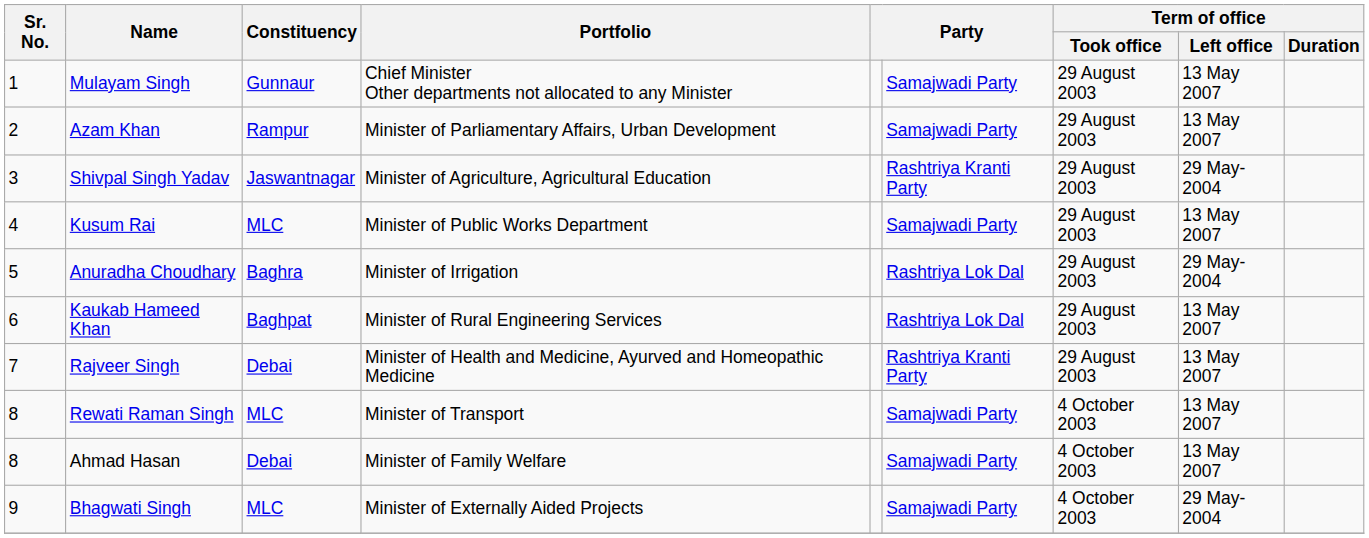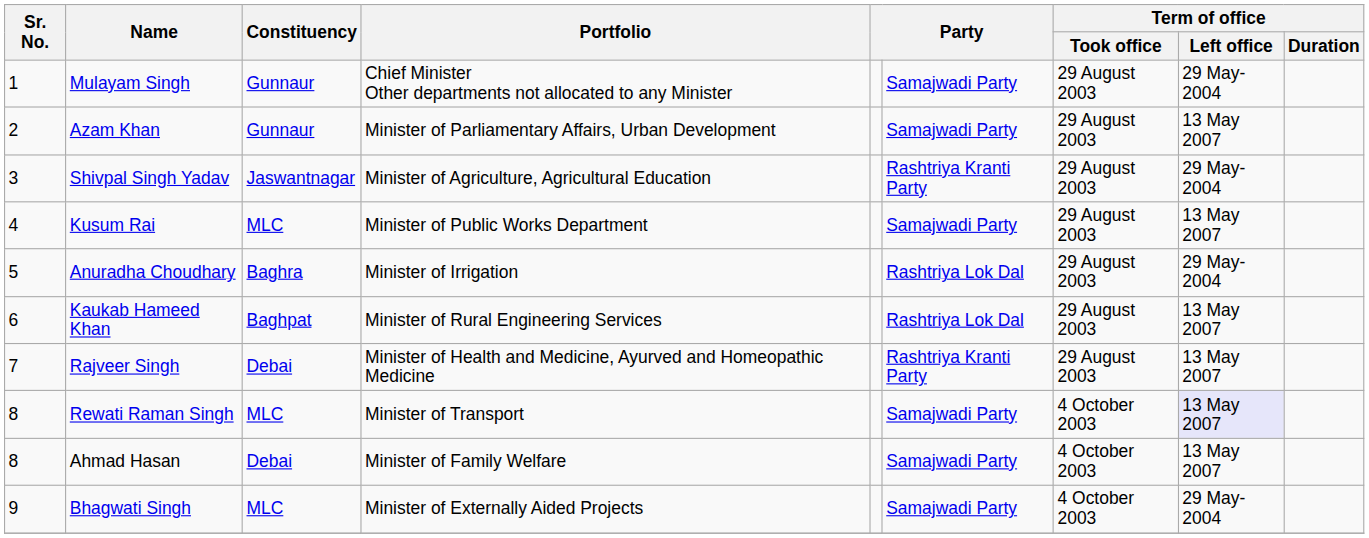(1211, 83) 13 May 2007 -> (1214, 83) 29 May-2004
(278, 130) Rampur -> (280, 130) Gunnaur
(1211, 414) no background -> (1211, 414) lavender background
